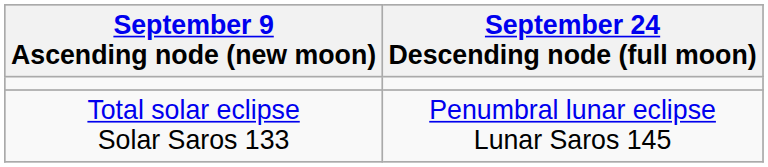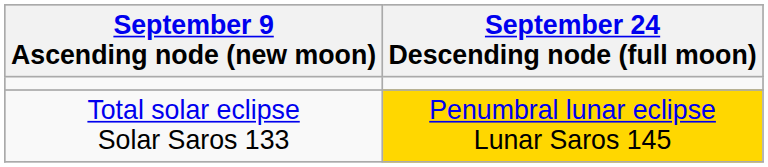(573, 125) no background -> (573, 125) gold background
